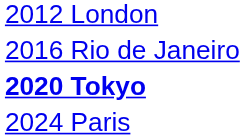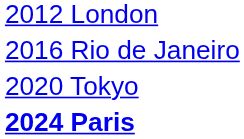(75, 86) bold -> (72, 86) normal
(68, 122) normal -> (70, 122) bold
